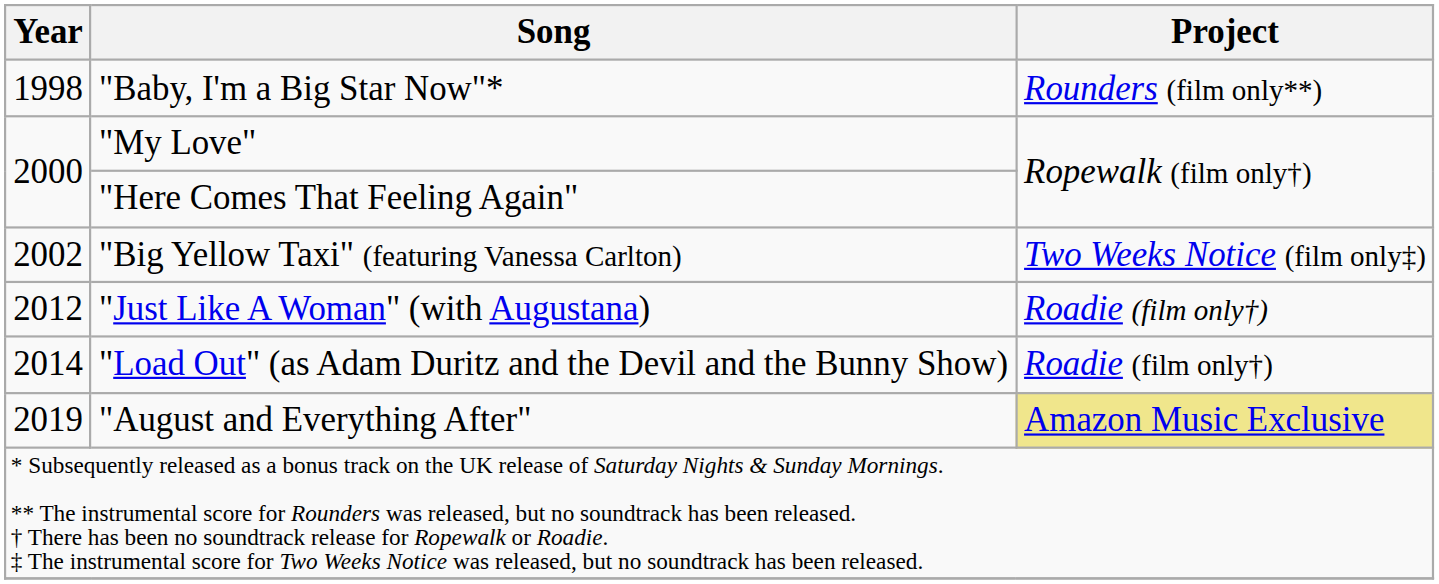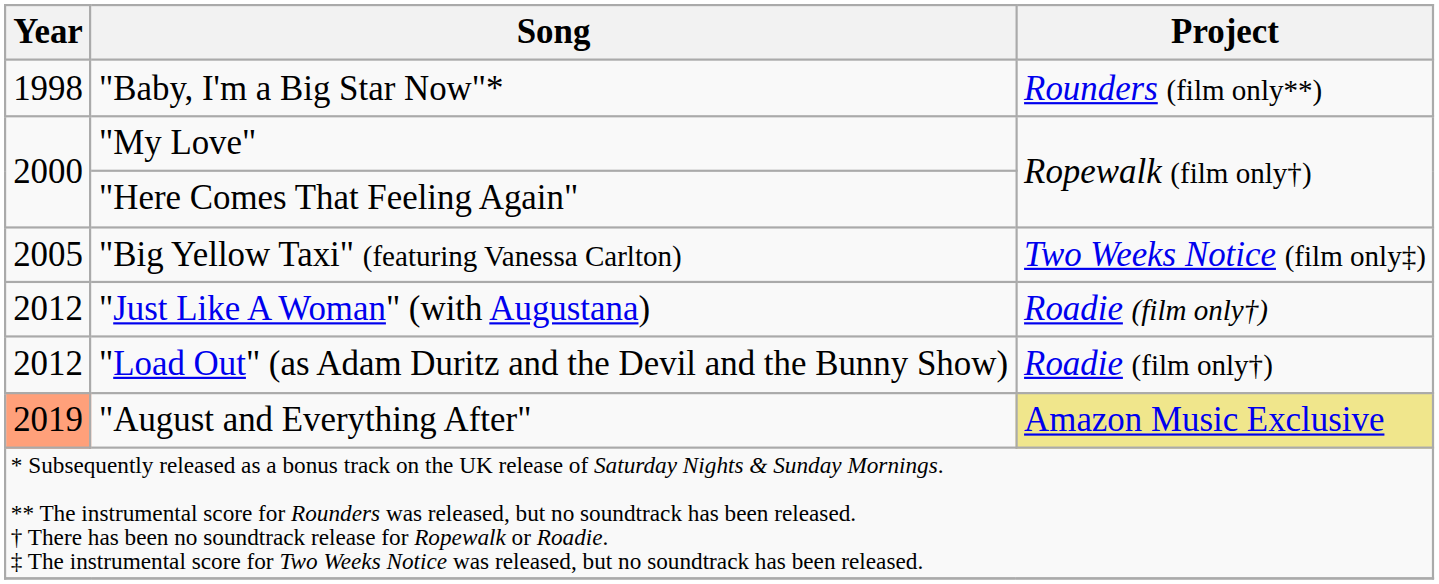(48, 253) 2002 -> (48, 253) 2005
(48, 364) 2014 -> (48, 364) 2012
(48, 419) no background -> (48, 419) lightsalmon background
